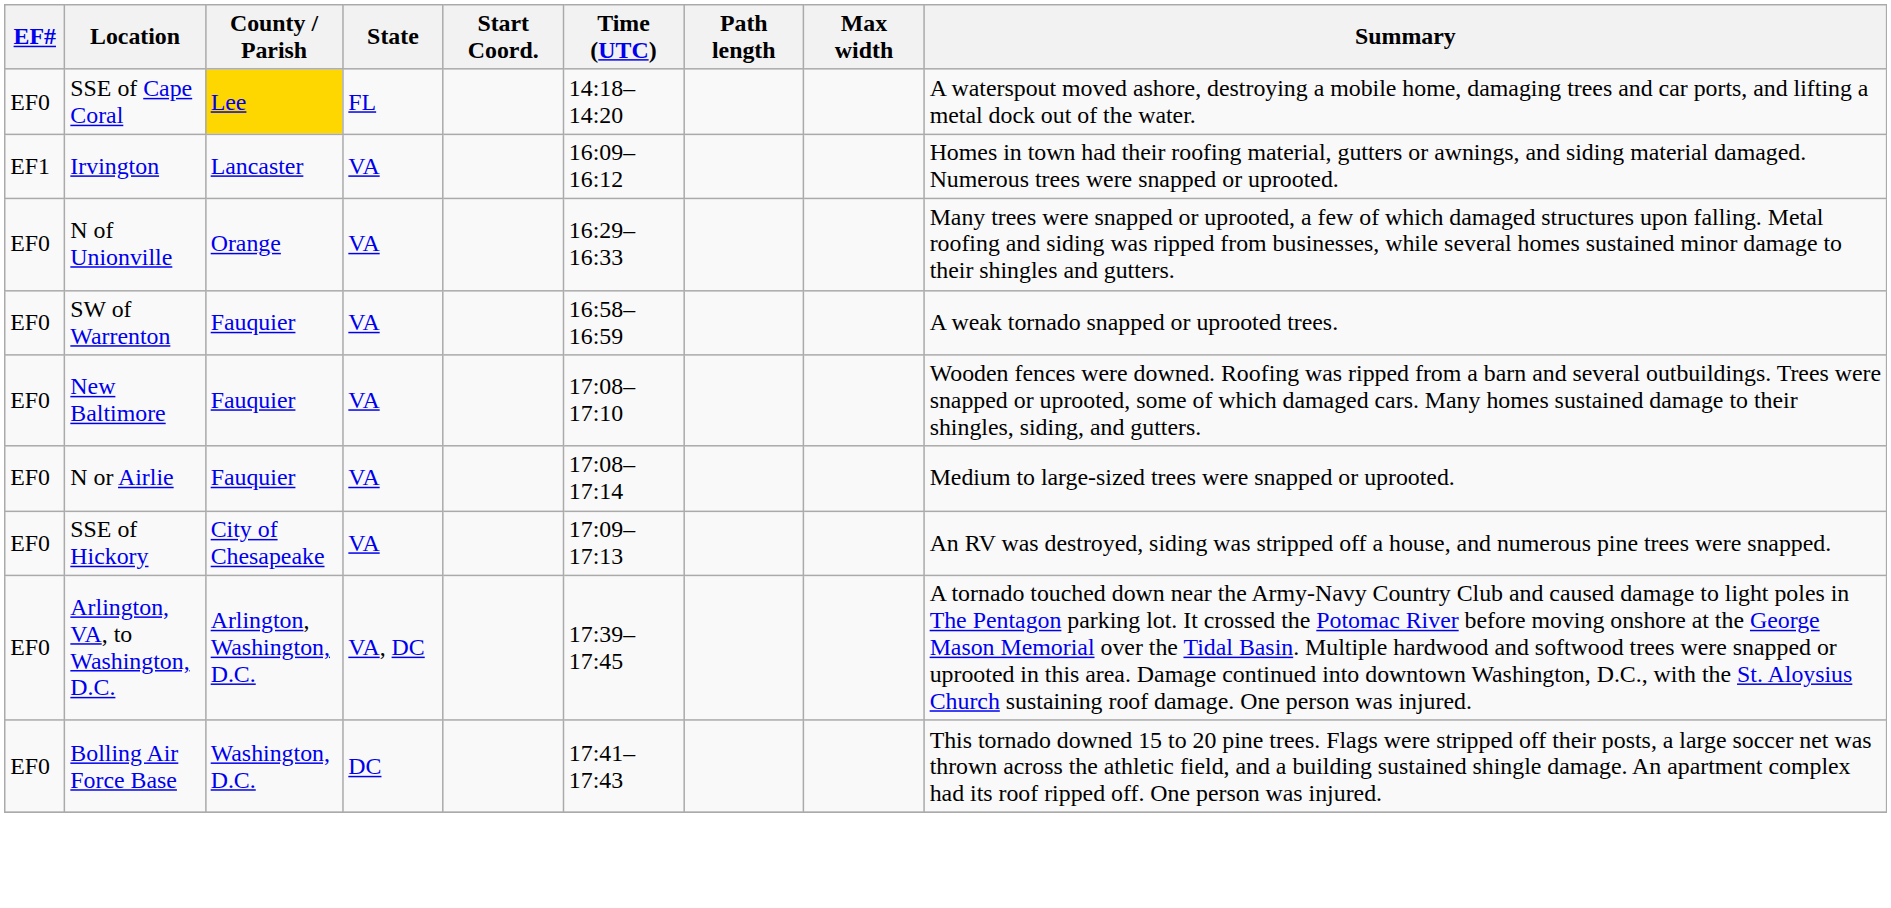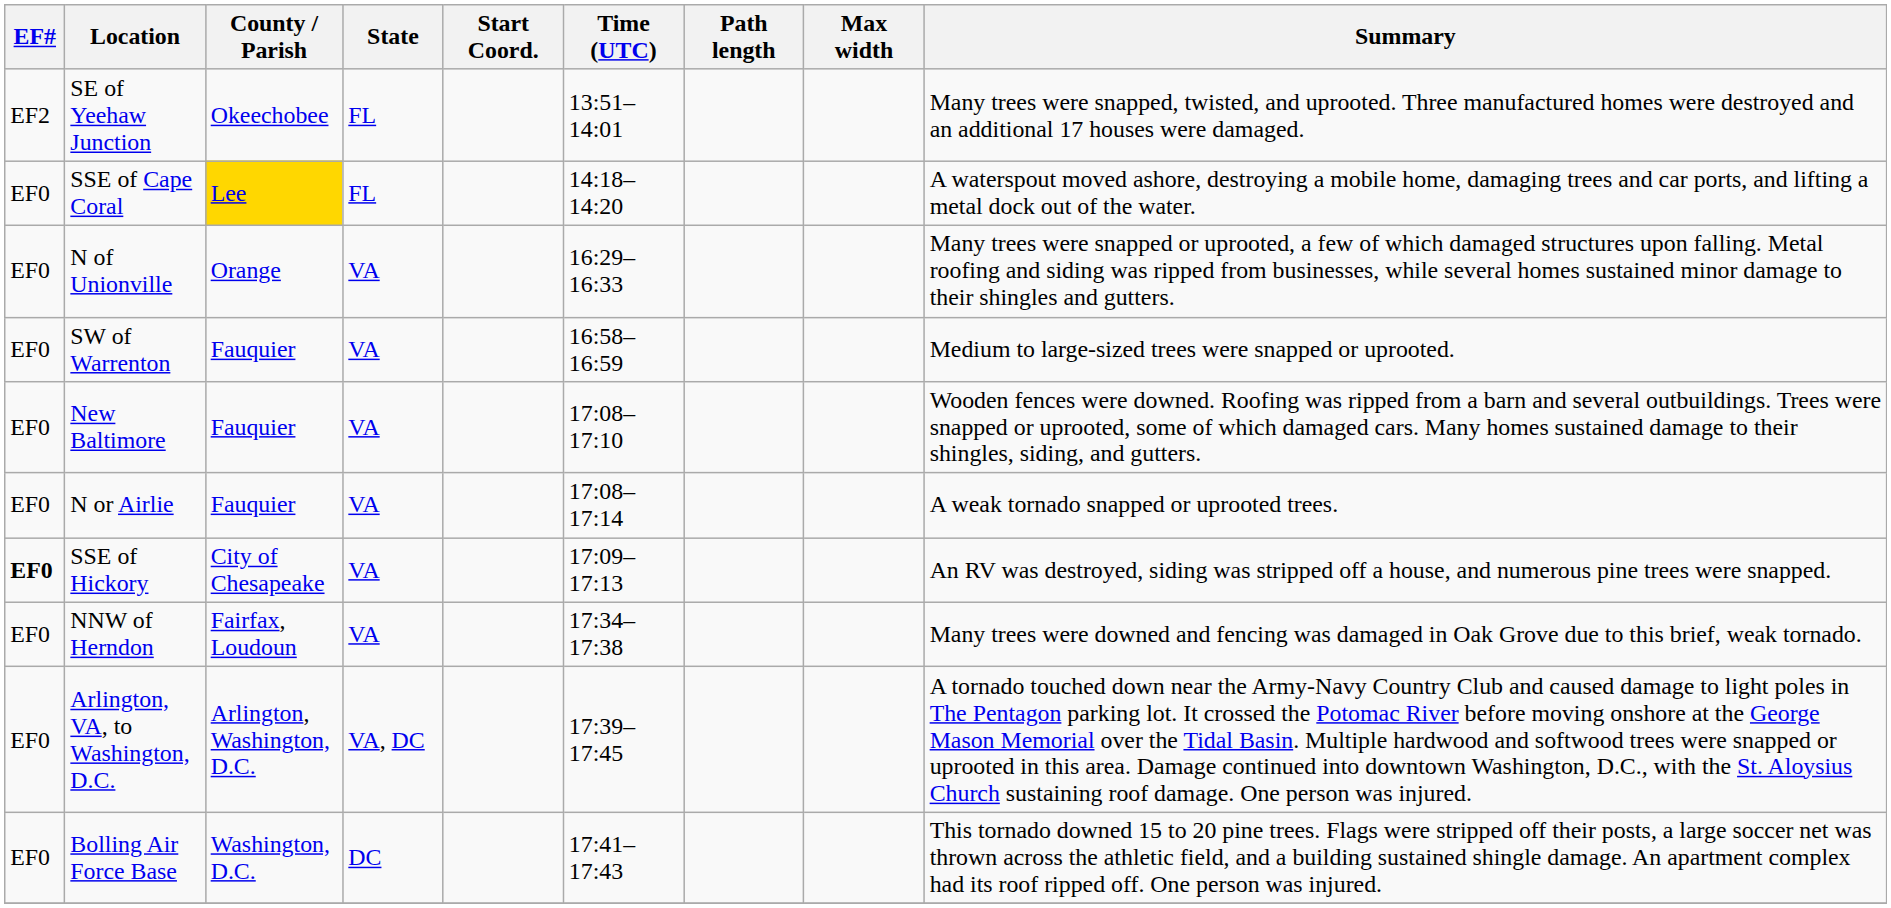+ row: (111, 114)
- row: (115, 166)
(1134, 322) A weak tornado snapped or uprooted trees. -> (1192, 348) Medium to large-sized trees were snapped or uprooted.
(1192, 478) Medium to large-sized trees were snapped or uprooted. -> (1134, 505) A weak tornado snapped or uprooted trees.
(30, 542) normal -> (31, 569) bold
+ row: (112, 634)
